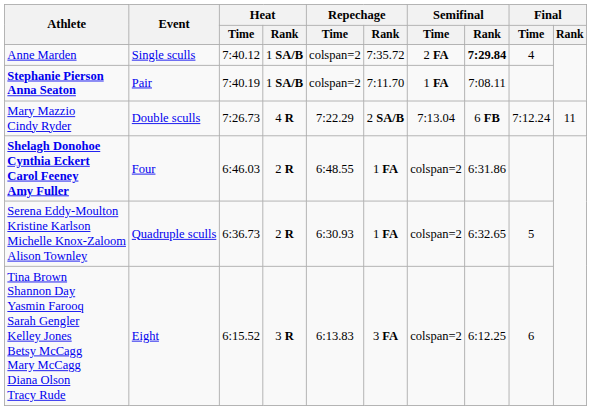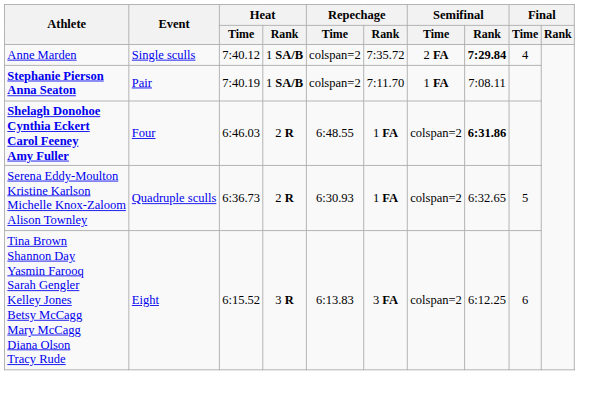- row: (41, 118)
(487, 169) normal -> (487, 133) bold
